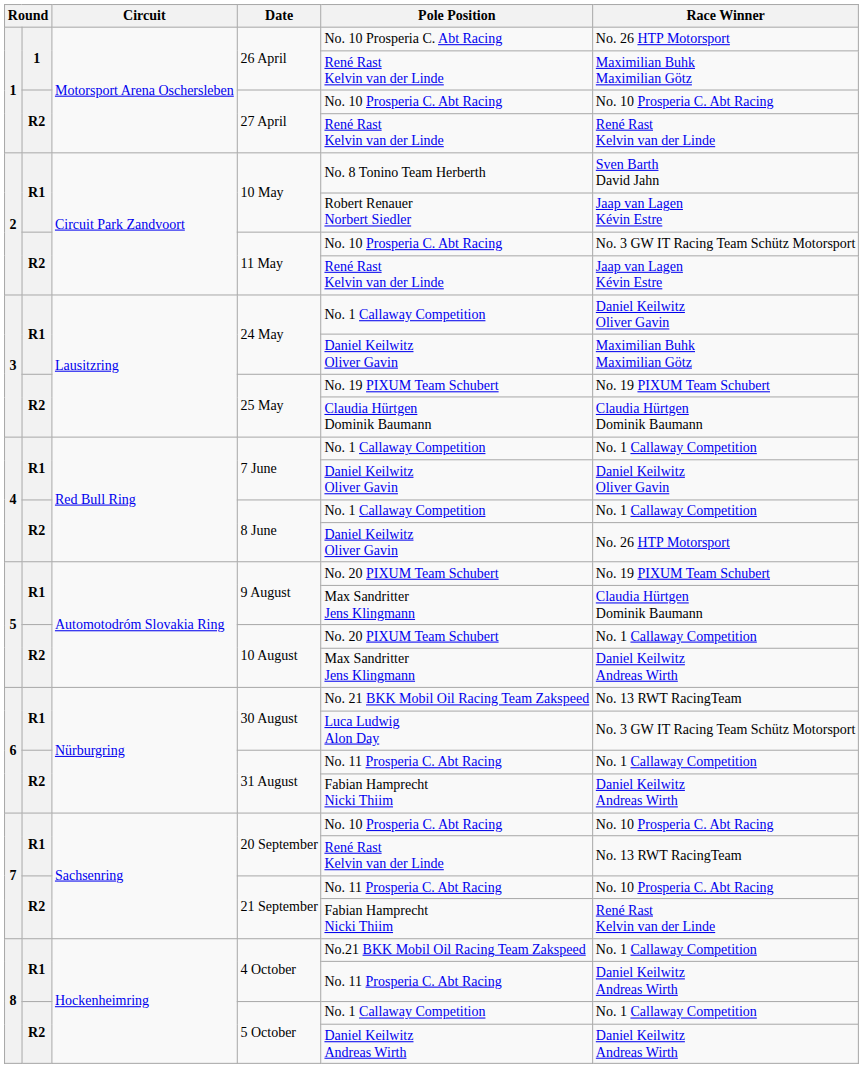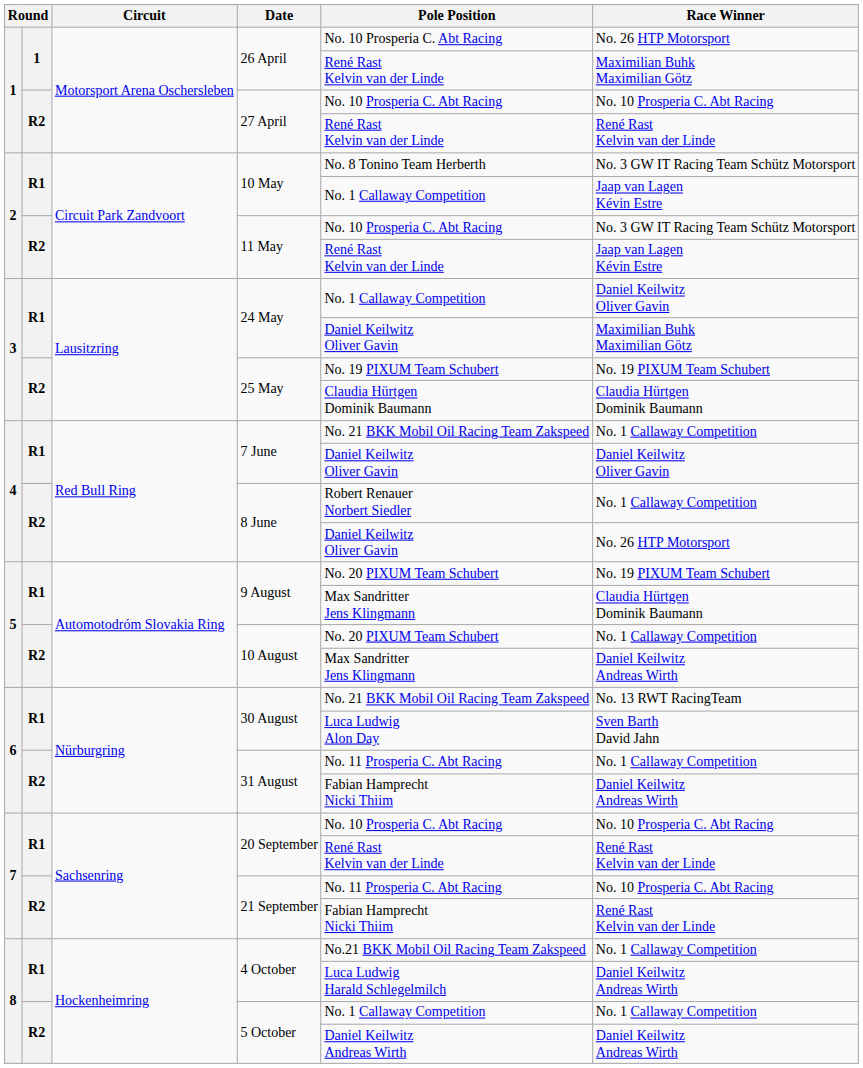(628, 172) Sven Barth David Jahn -> (726, 164) No. 3 GW IT Racing Team Schütz Motorsport
(369, 211) Robert Renauer Norbert Siedler -> (405, 195) No. 1 Callaway Competition
(405, 447) No. 1 Callaway Competition -> (457, 431) No. 21 BKK Mobil Oil Racing Team Zakspeed
(405, 510) No. 1 Callaway Competition -> (369, 502) Robert Renauer Norbert Siedler
(726, 730) No. 3 GW IT Racing Team Schütz Motorsport -> (628, 730) Sven Barth David Jahn
(669, 855) No. 13 RWT RacingTeam -> (656, 855) René Rast Kelvin van der Linde
(413, 980) No. 11 Prosperia C. Abt Racing -> (385, 980) Luca Ludwig Harald Schlegelmilch
